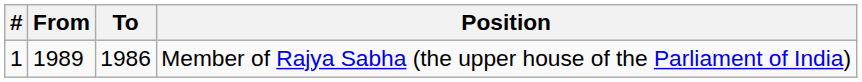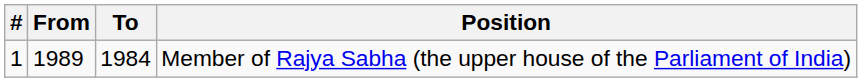(126, 58) 1986 -> (126, 58) 1984
